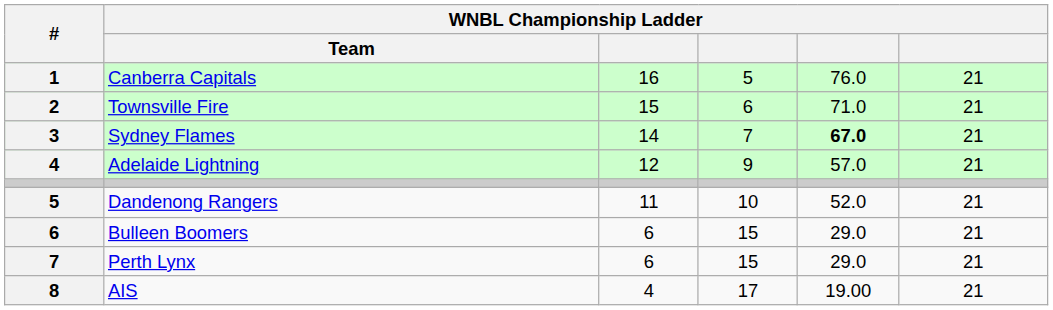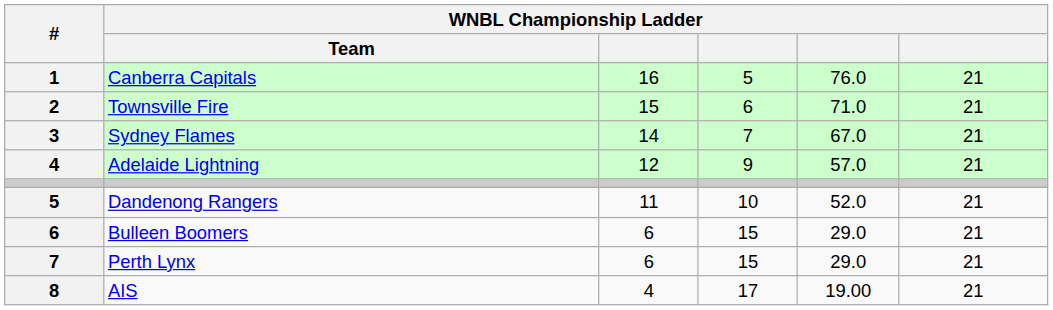(848, 136) bold -> (848, 136) normal
